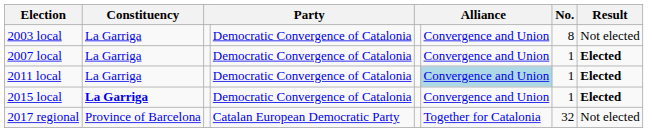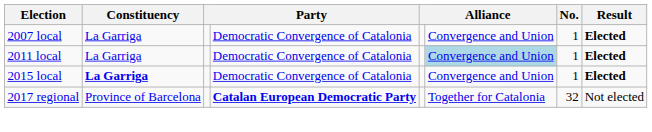- row: (35, 35)
(306, 117) normal -> (314, 96) bold
